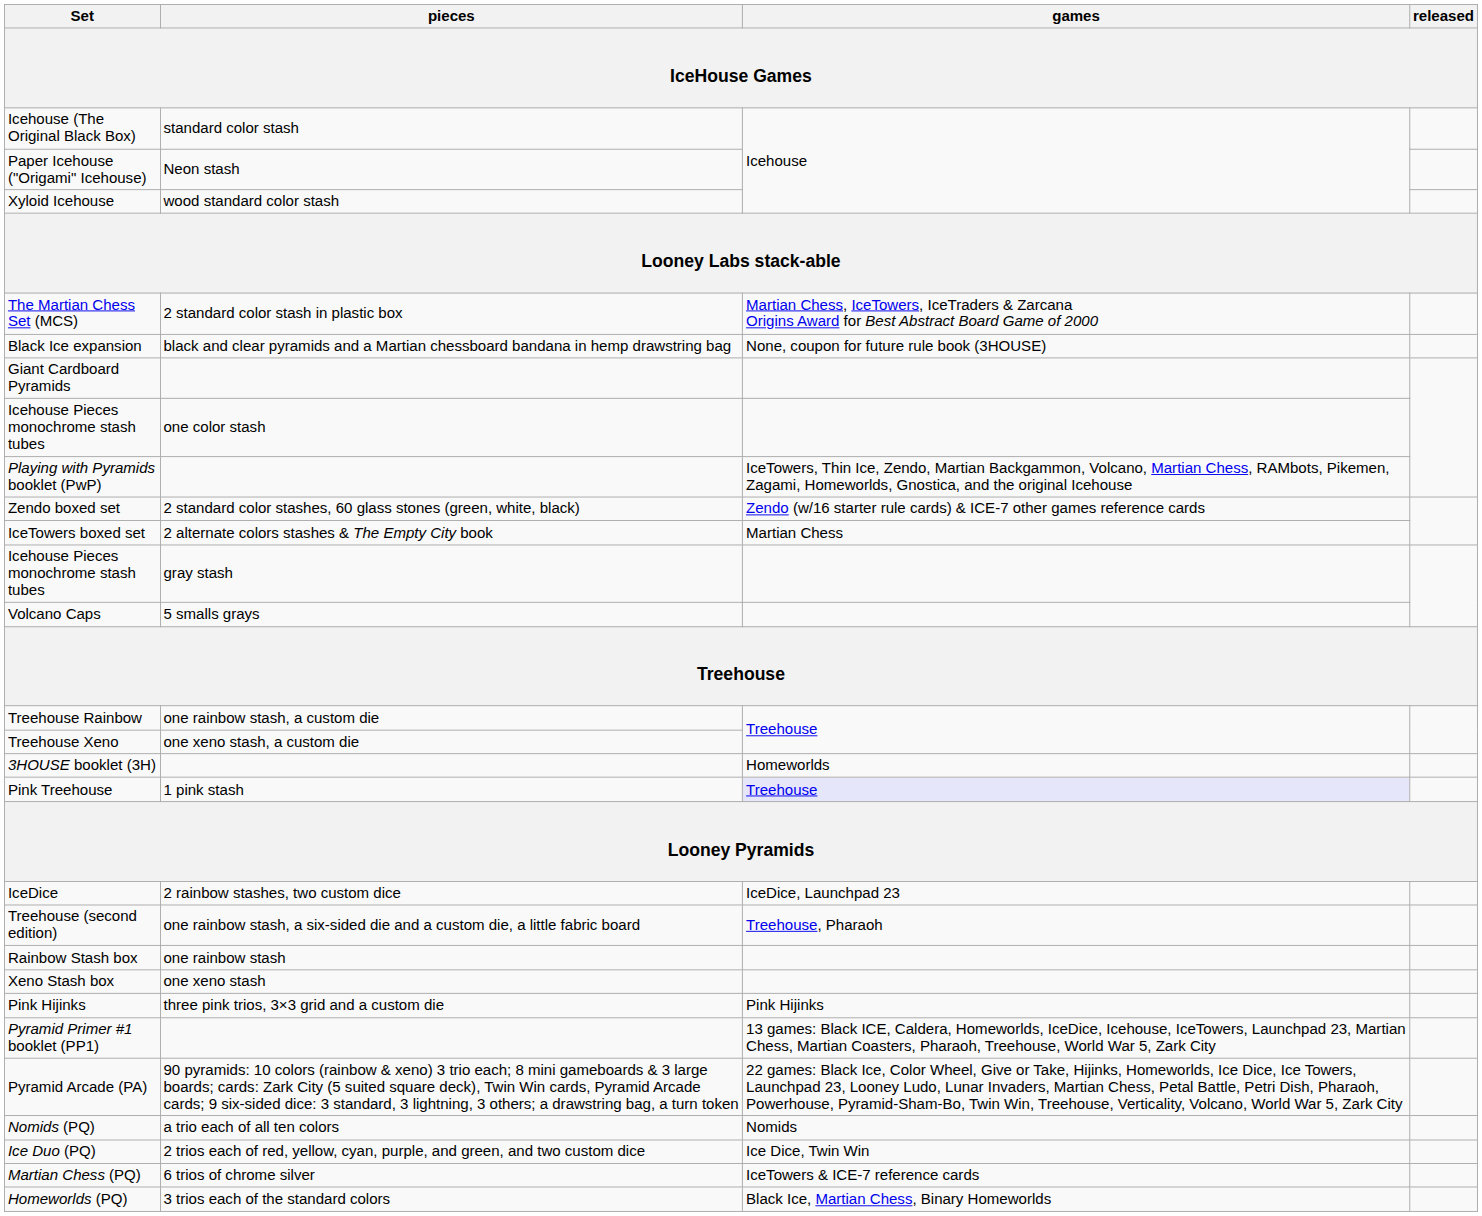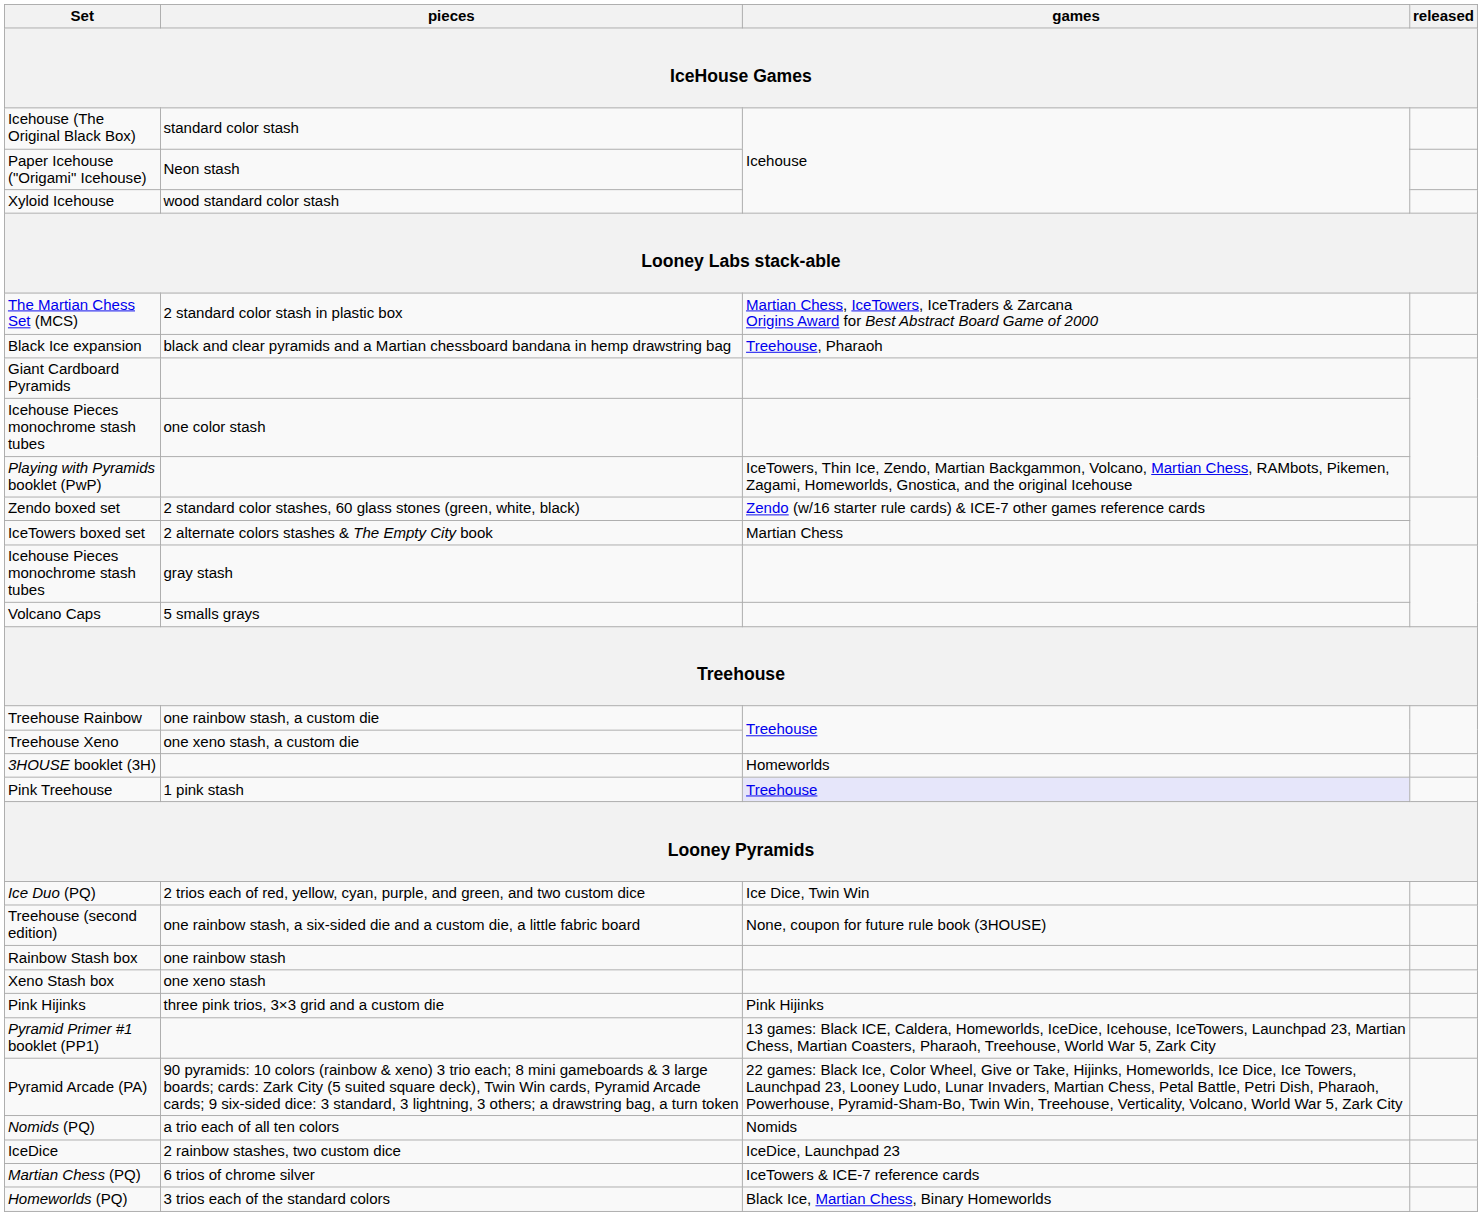(896, 345) None, coupon for future rule book (3HOUSE) -> (814, 345) Treehouse, Pharaoh
rows swapped: (33, 893) <-> (52, 1151)
(814, 925) Treehouse, Pharaoh -> (896, 925) None, coupon for future rule book (3HOUSE)
